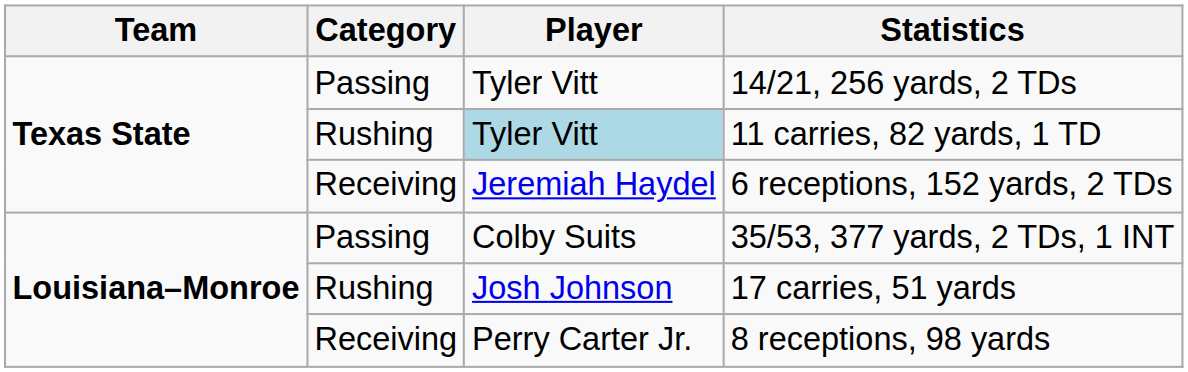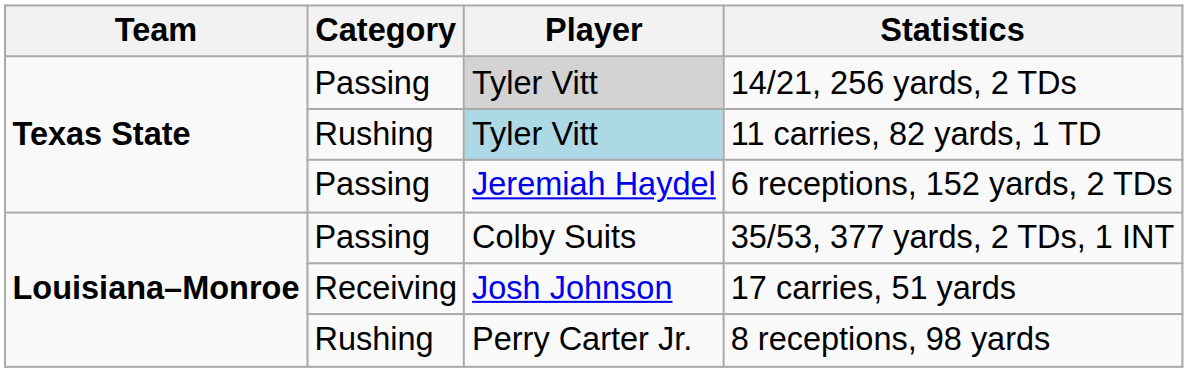(535, 82) no background -> (535, 82) lightgrey background
(386, 185) Receiving -> (372, 185) Passing
(374, 288) Rushing -> (386, 288) Receiving
(386, 339) Receiving -> (374, 339) Rushing
